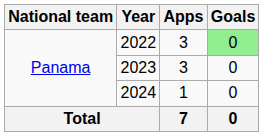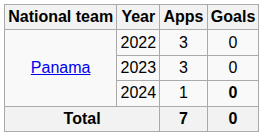(233, 42) lightgreen background -> (233, 42) no background
(233, 93) normal -> (233, 93) bold
